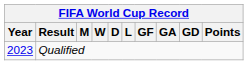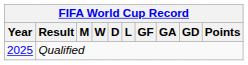(20, 50) 2023 -> (20, 50) 2025
